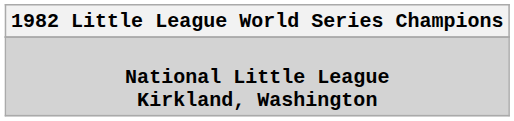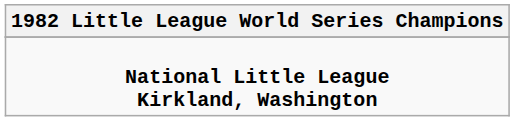(257, 88) lightgrey background -> (257, 88) no background
